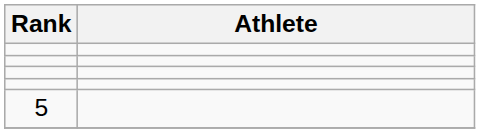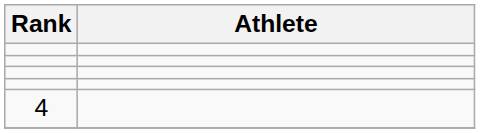(41, 108) 5 -> (41, 108) 4
